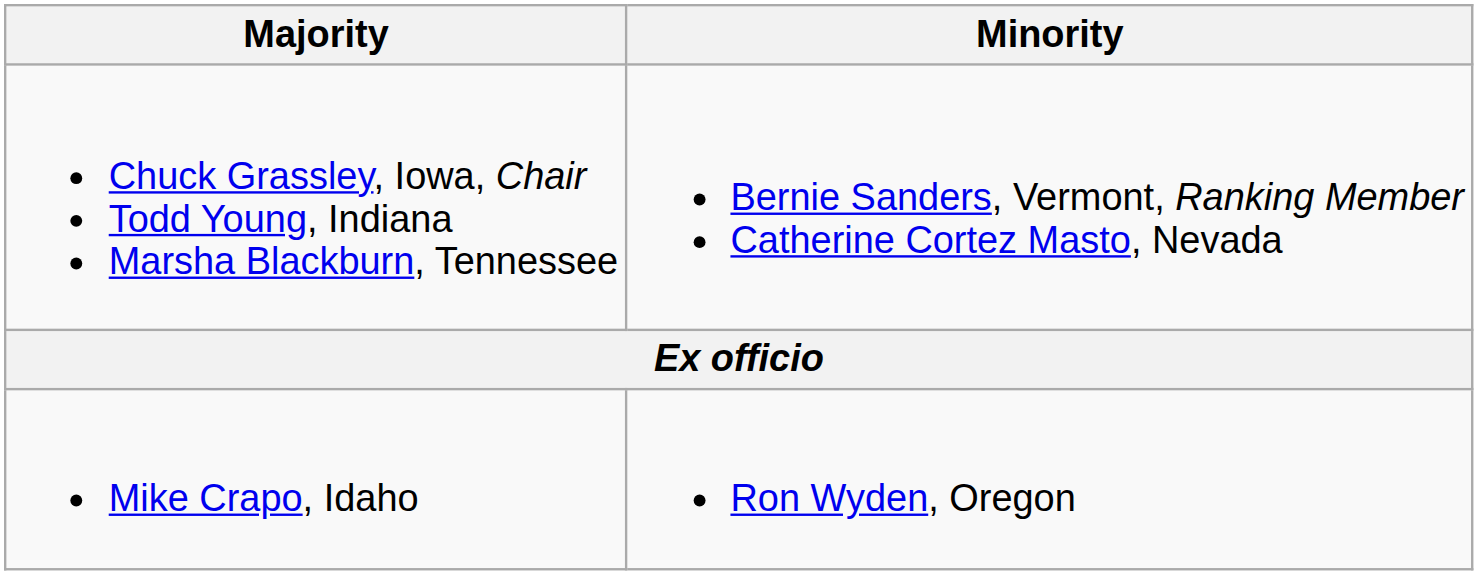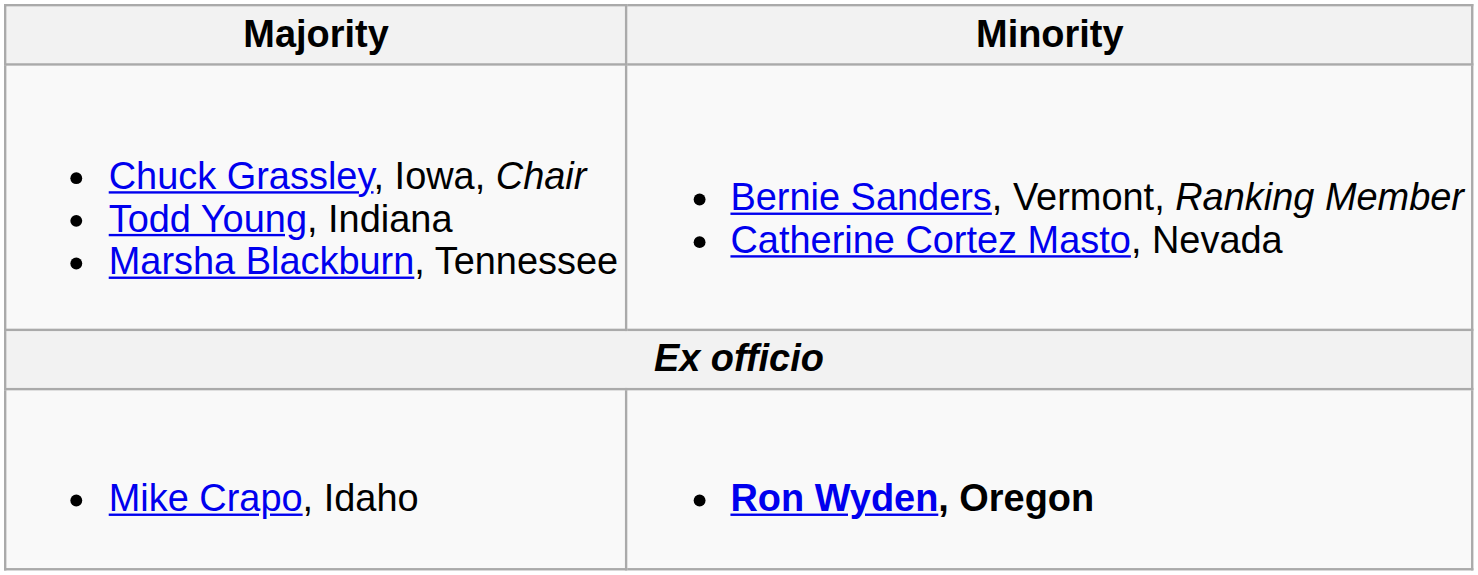(1050, 500) normal -> (1050, 500) bold
